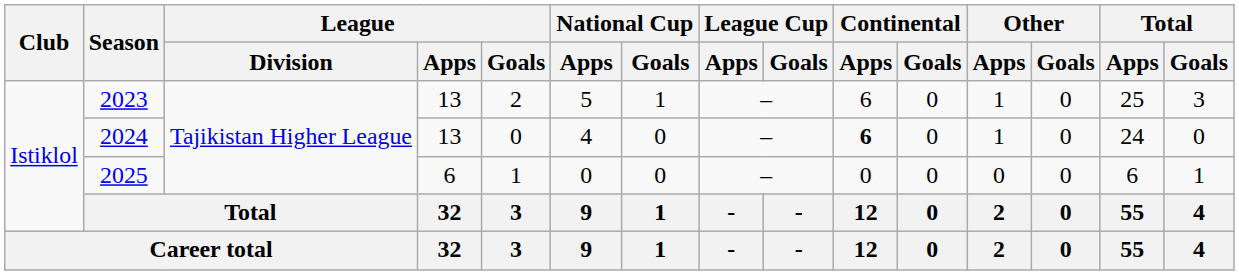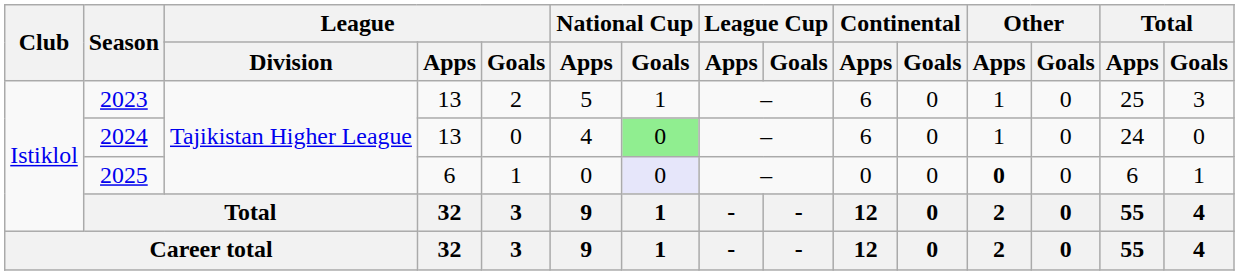(660, 136) no background -> (660, 136) lightgreen background
(866, 136) bold -> (866, 136) normal
(660, 174) no background -> (660, 174) lavender background
(999, 174) normal -> (999, 174) bold
